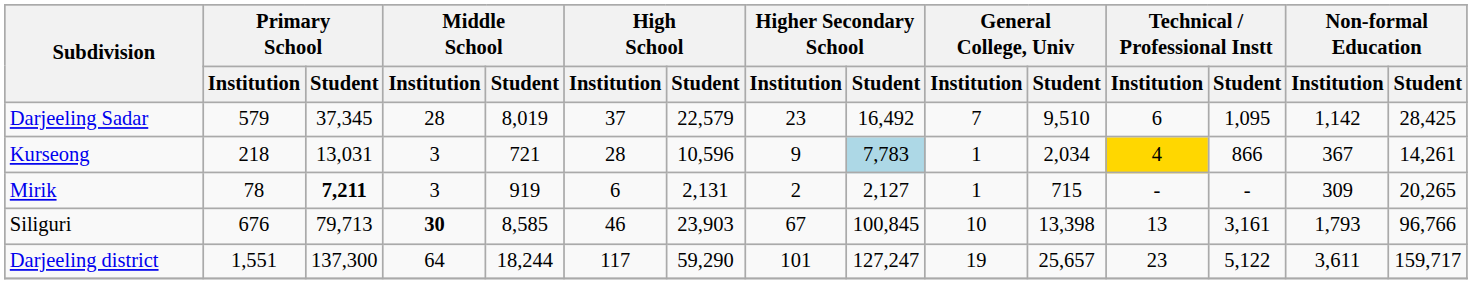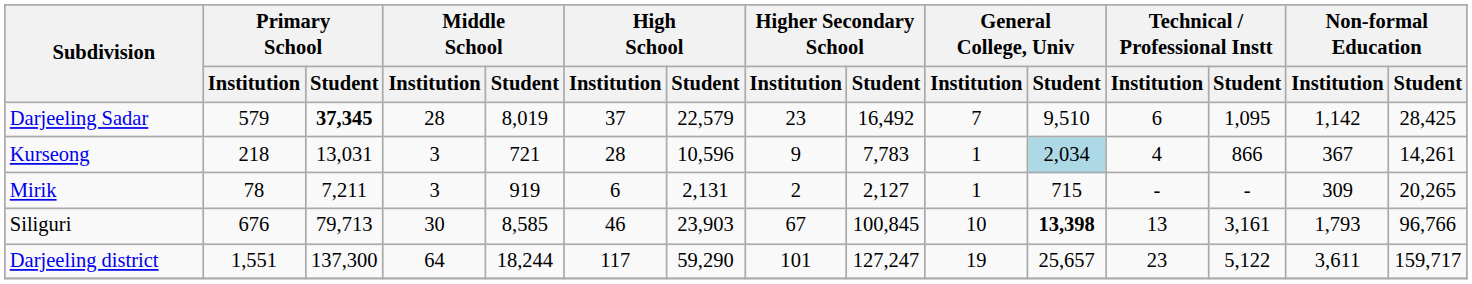(344, 118) normal -> (344, 118) bold
(886, 154) lightblue background -> (886, 154) no background
(1067, 154) no background -> (1067, 154) lightblue background
(1157, 154) gold background -> (1157, 154) no background
(344, 190) bold -> (344, 190) normal
(435, 225) bold -> (435, 225) normal
(1067, 225) normal -> (1067, 225) bold
